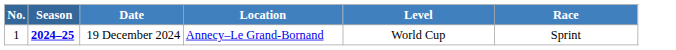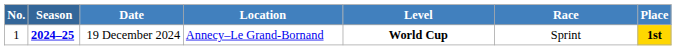+ column: (654, 14)
(418, 35) normal -> (418, 35) bold
